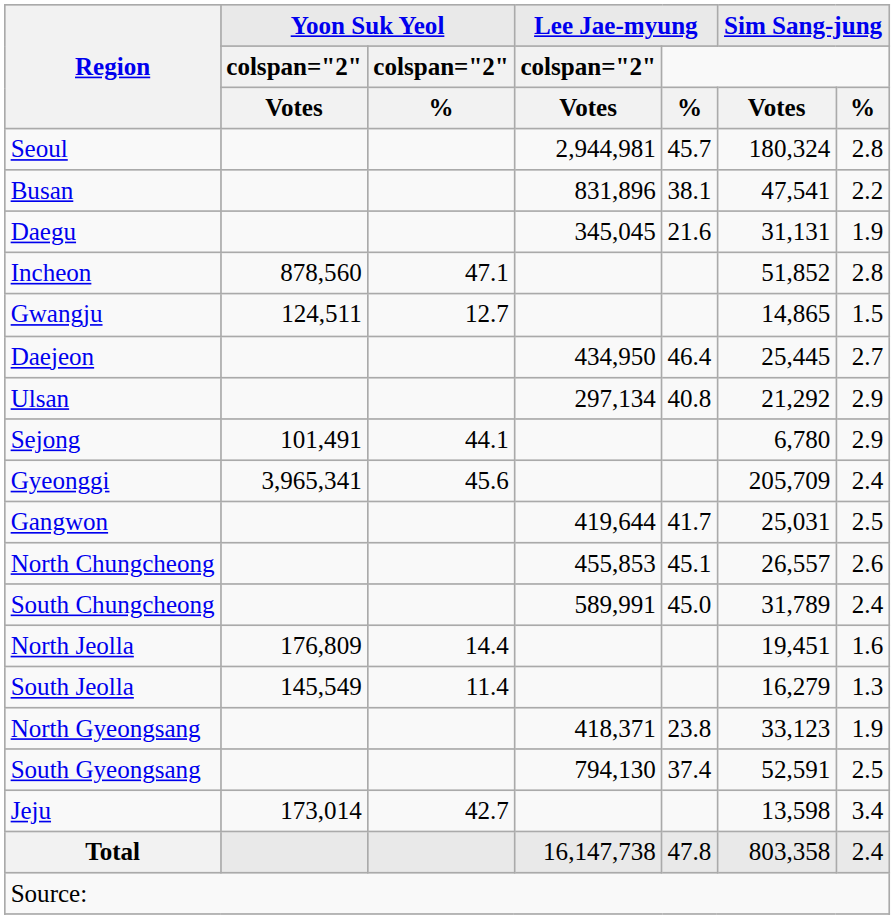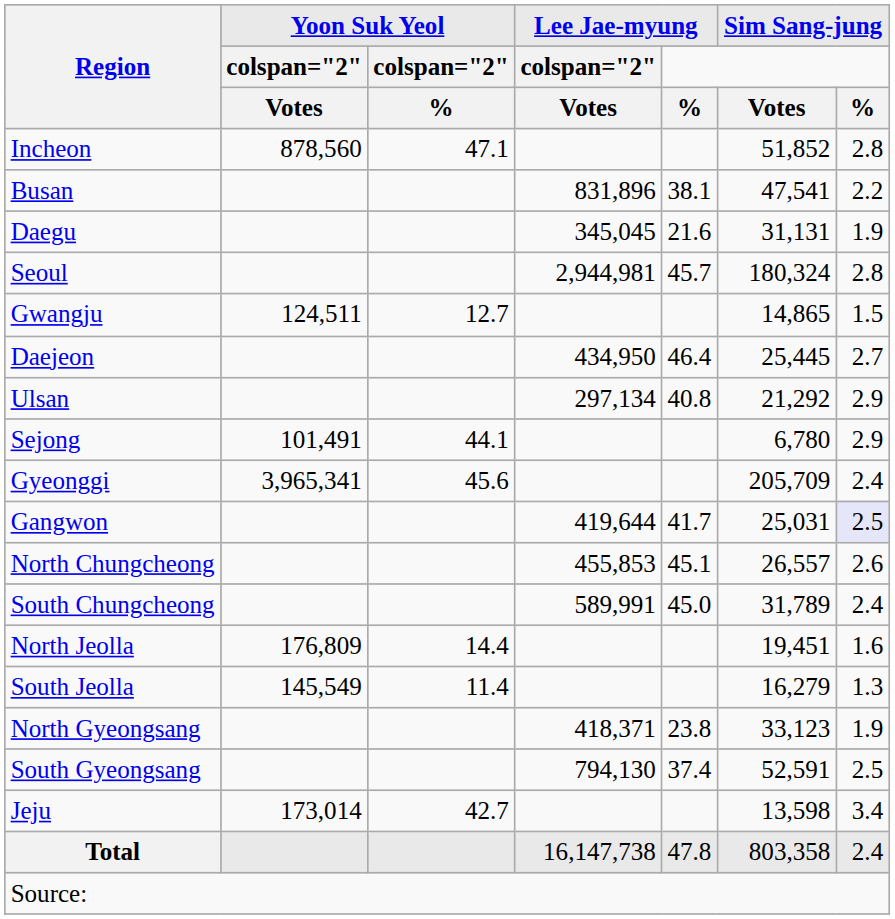rows swapped: (39, 149) <-> (51, 273)
(868, 521) no background -> (868, 521) lavender background
